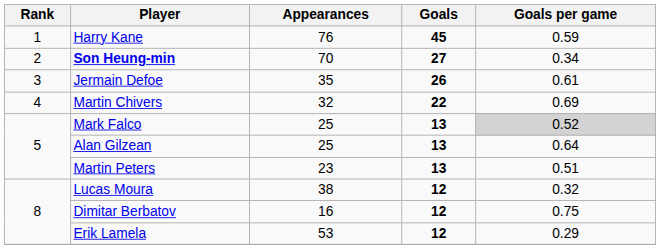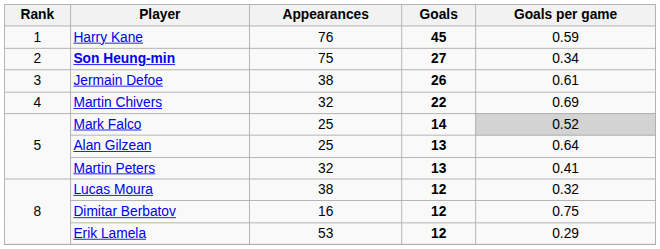(326, 59) 70 -> (326, 59) 75
(326, 80) 35 -> (326, 80) 38
(439, 124) 13 -> (439, 124) 14
(326, 168) 23 -> (326, 168) 32
(566, 168) 0.51 -> (566, 168) 0.41
